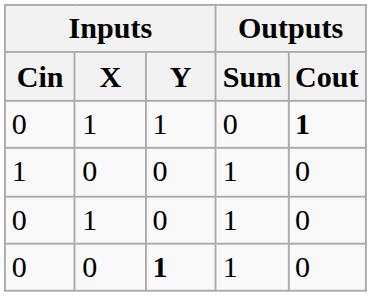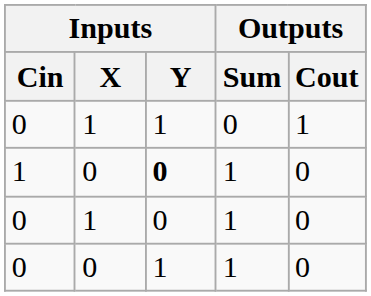(303, 123) bold -> (303, 123) normal
(160, 171) normal -> (160, 171) bold
(160, 266) bold -> (160, 266) normal
